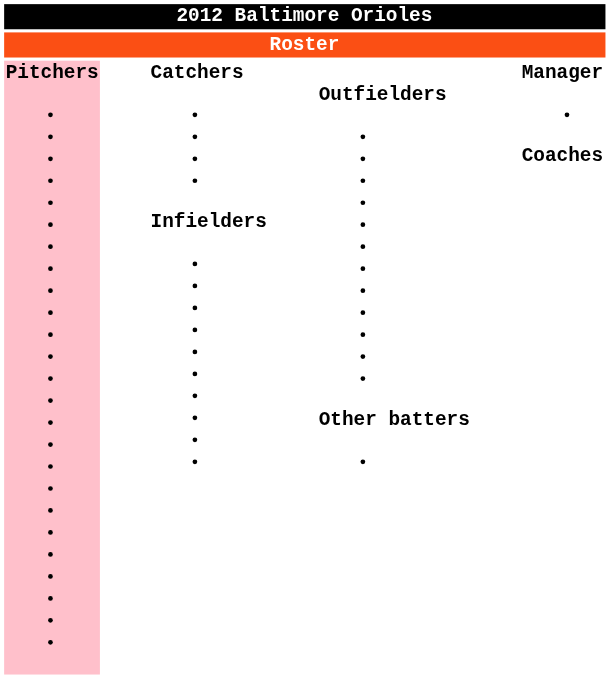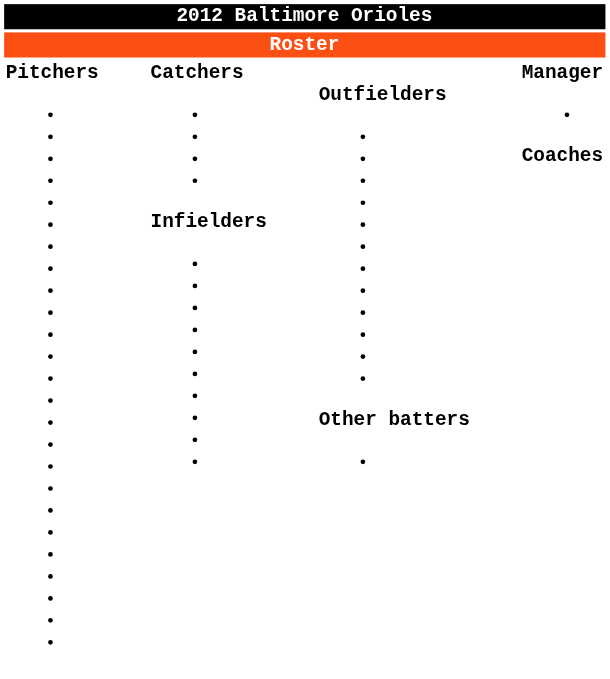(52, 358) pink background -> (52, 358) no background
